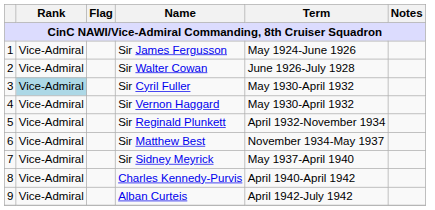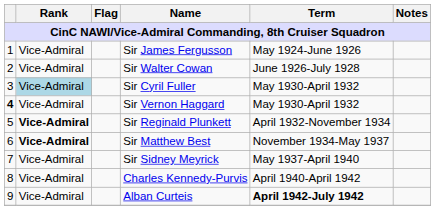(10, 104) normal -> (10, 104) bold
(51, 123) normal -> (54, 123) bold
(51, 141) normal -> (54, 141) bold
(300, 196) normal -> (308, 196) bold
